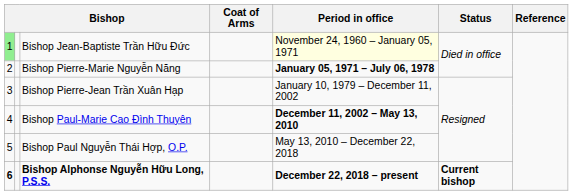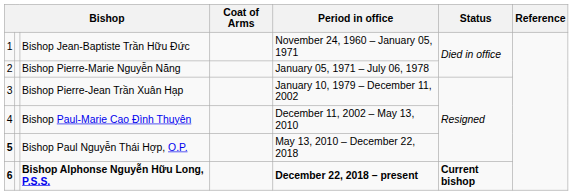(10, 46) lightgreen background -> (10, 46) no background
(354, 46) lightyellow background -> (354, 46) no background
(355, 69) bold -> (352, 69) normal
(346, 119) bold -> (345, 119) normal
(10, 147) normal -> (10, 147) bold
